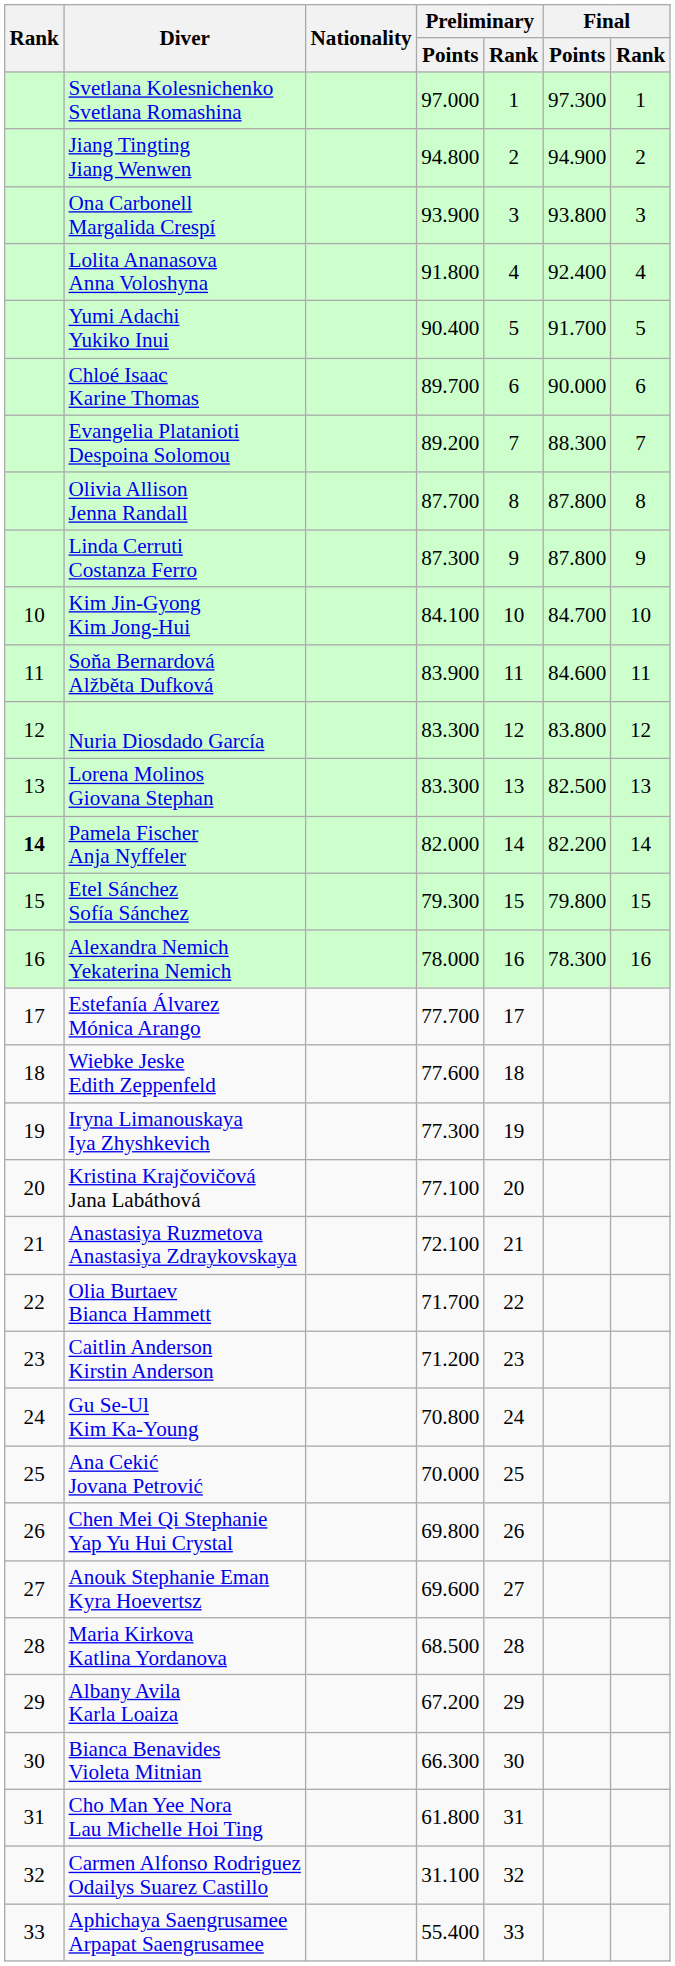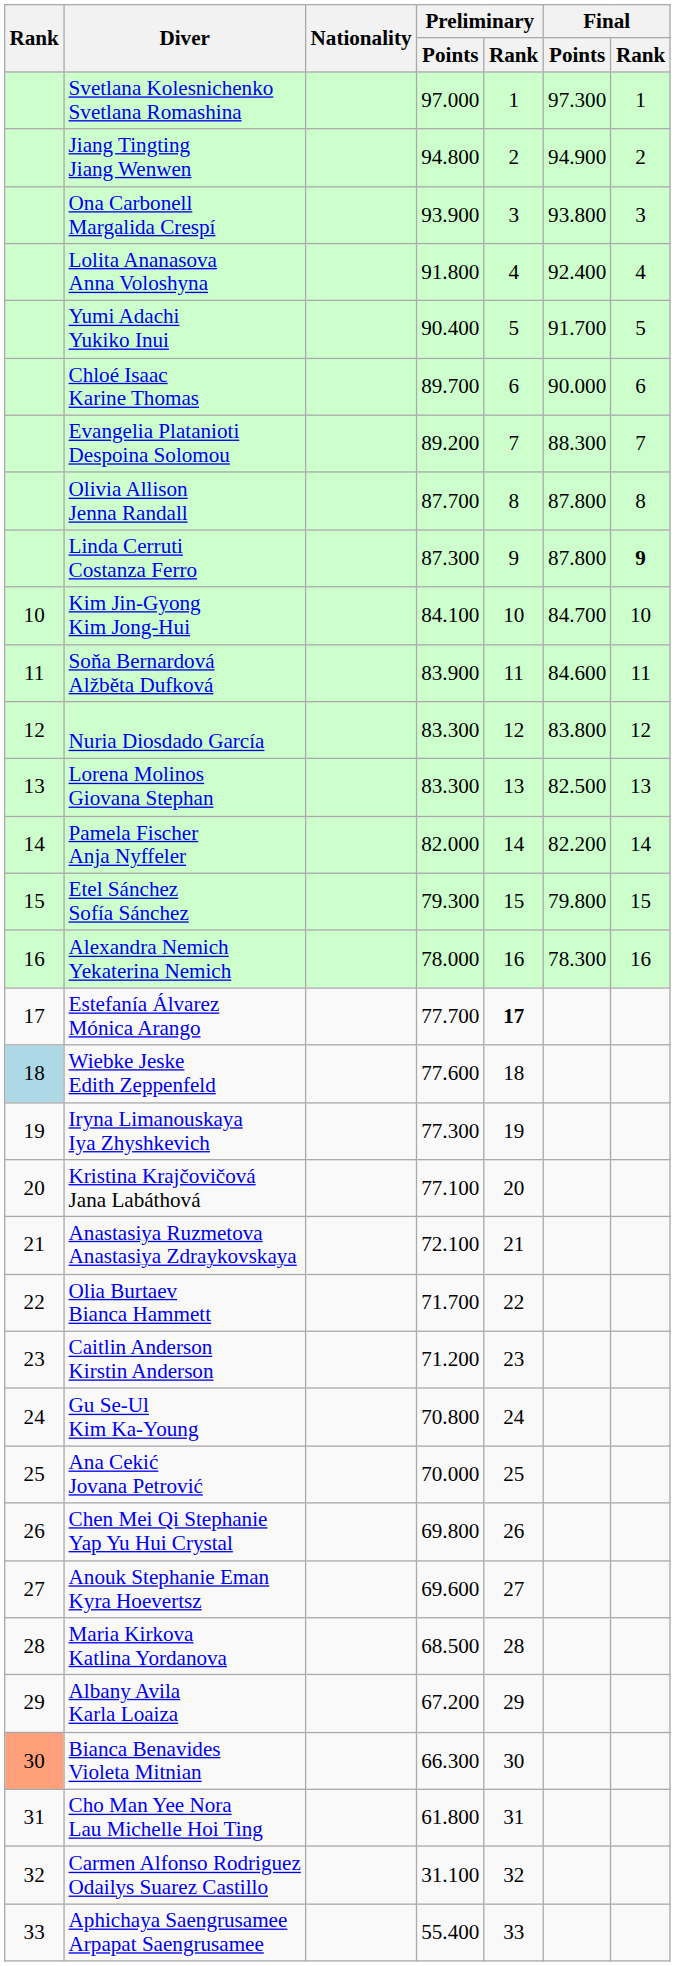(641, 558) normal -> (641, 558) bold
(34, 844) bold -> (34, 844) normal
(514, 1016) normal -> (514, 1016) bold
(34, 1073) no background -> (34, 1073) lightblue background
(34, 1760) no background -> (34, 1760) lightsalmon background
